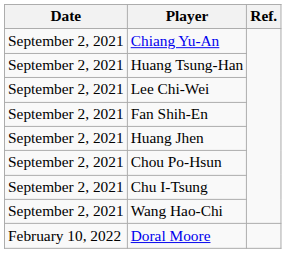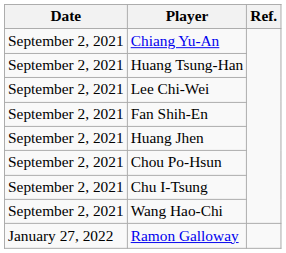+ row: (185, 235)
- row: (171, 235)
